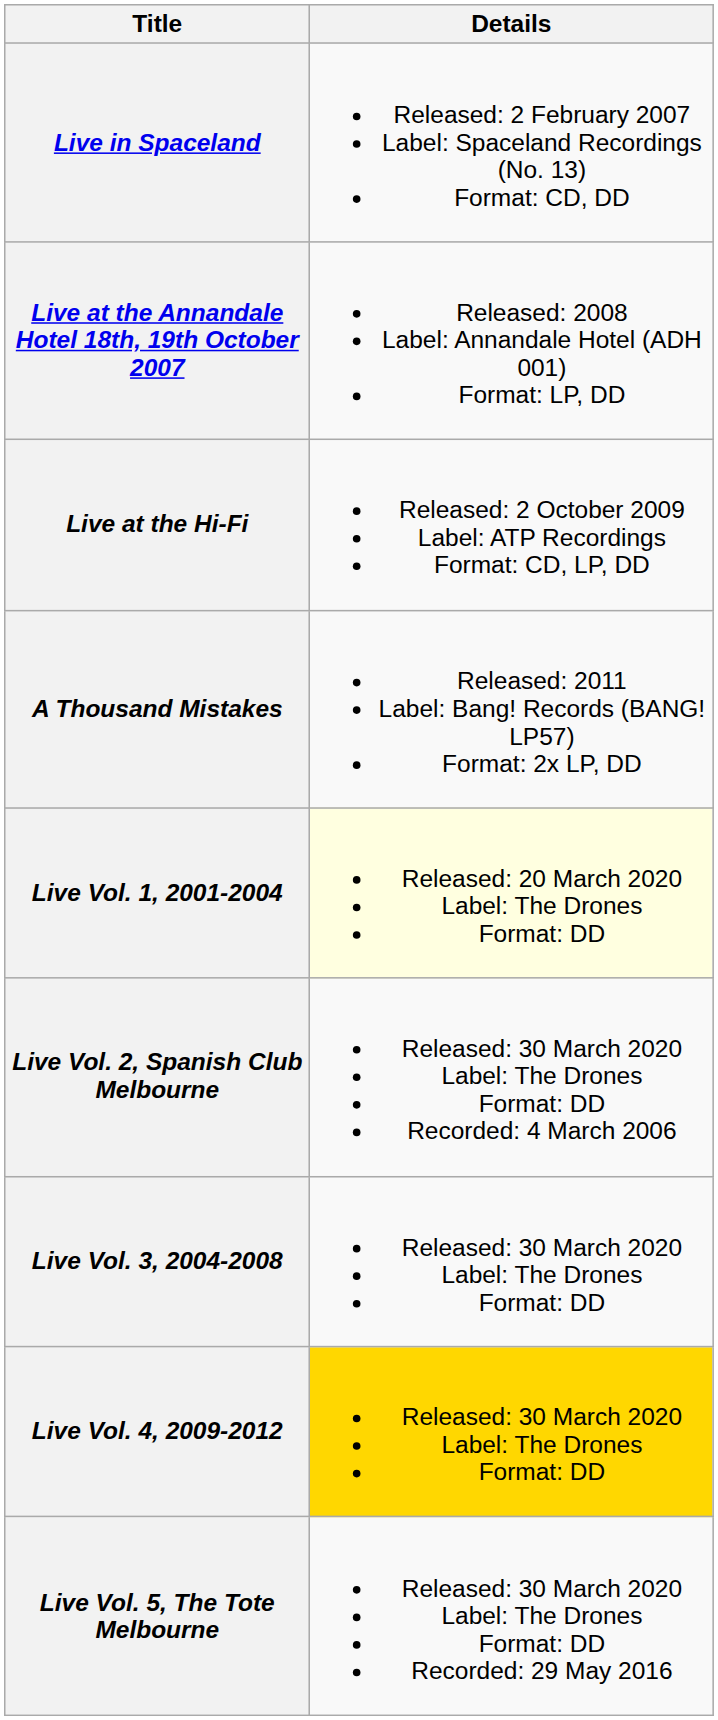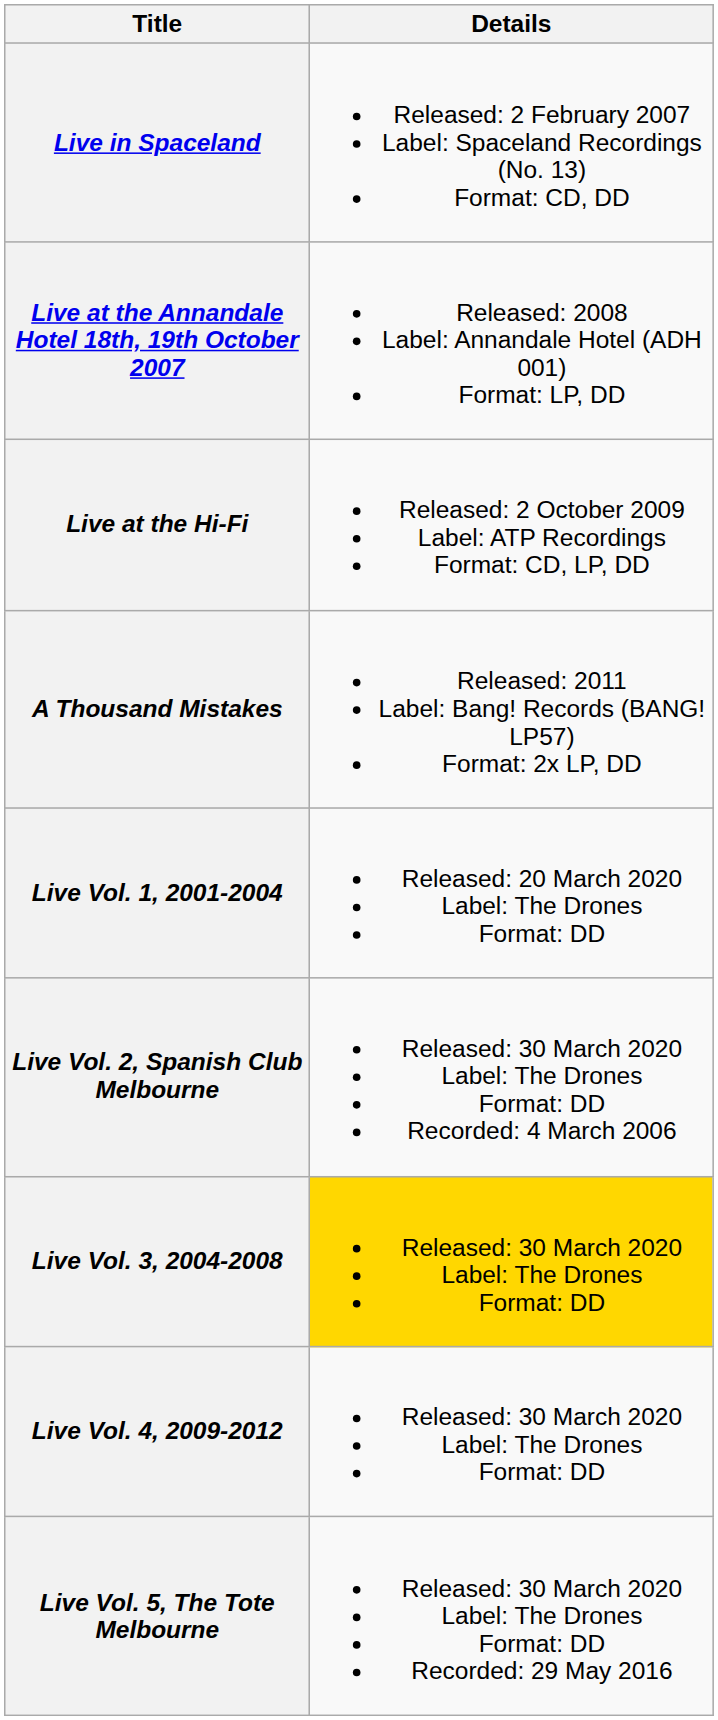(511, 907) lightyellow background -> (511, 907) no background
(511, 1275) no background -> (511, 1275) gold background
(511, 1446) gold background -> (511, 1446) no background
